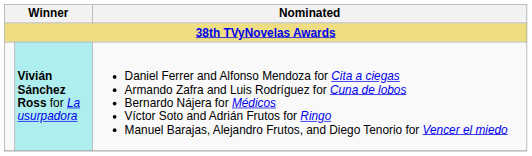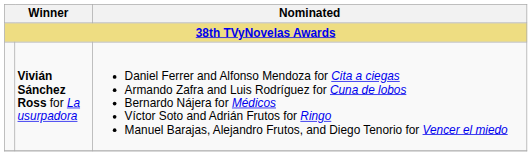(49, 96) paleturquoise background -> (49, 96) no background
